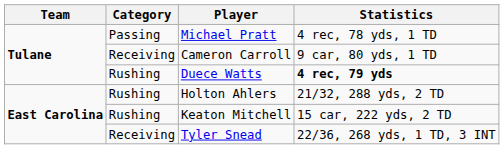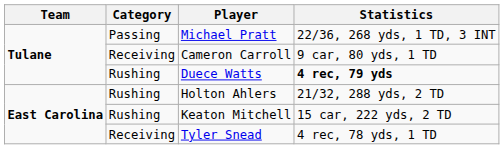(367, 35) 4 rec, 78 yds, 1 TD -> (396, 35) 22/36, 268 yds, 1 TD, 3 INT
(396, 134) 22/36, 268 yds, 1 TD, 3 INT -> (367, 134) 4 rec, 78 yds, 1 TD
